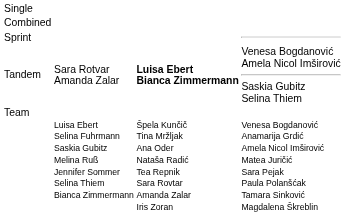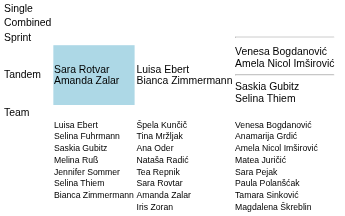(87, 75) no background -> (87, 75) lightblue background
(188, 75) bold -> (184, 75) normal
